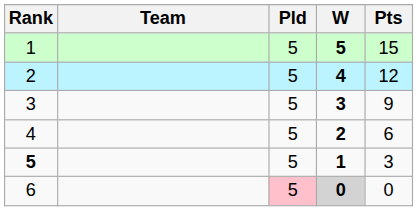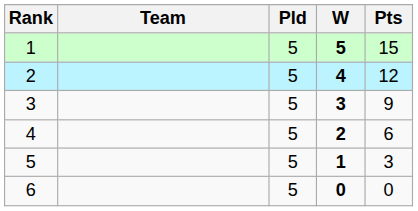(31, 162) bold -> (31, 162) normal
(293, 190) pink background -> (293, 190) no background
(341, 190) lightgrey background -> (341, 190) no background
